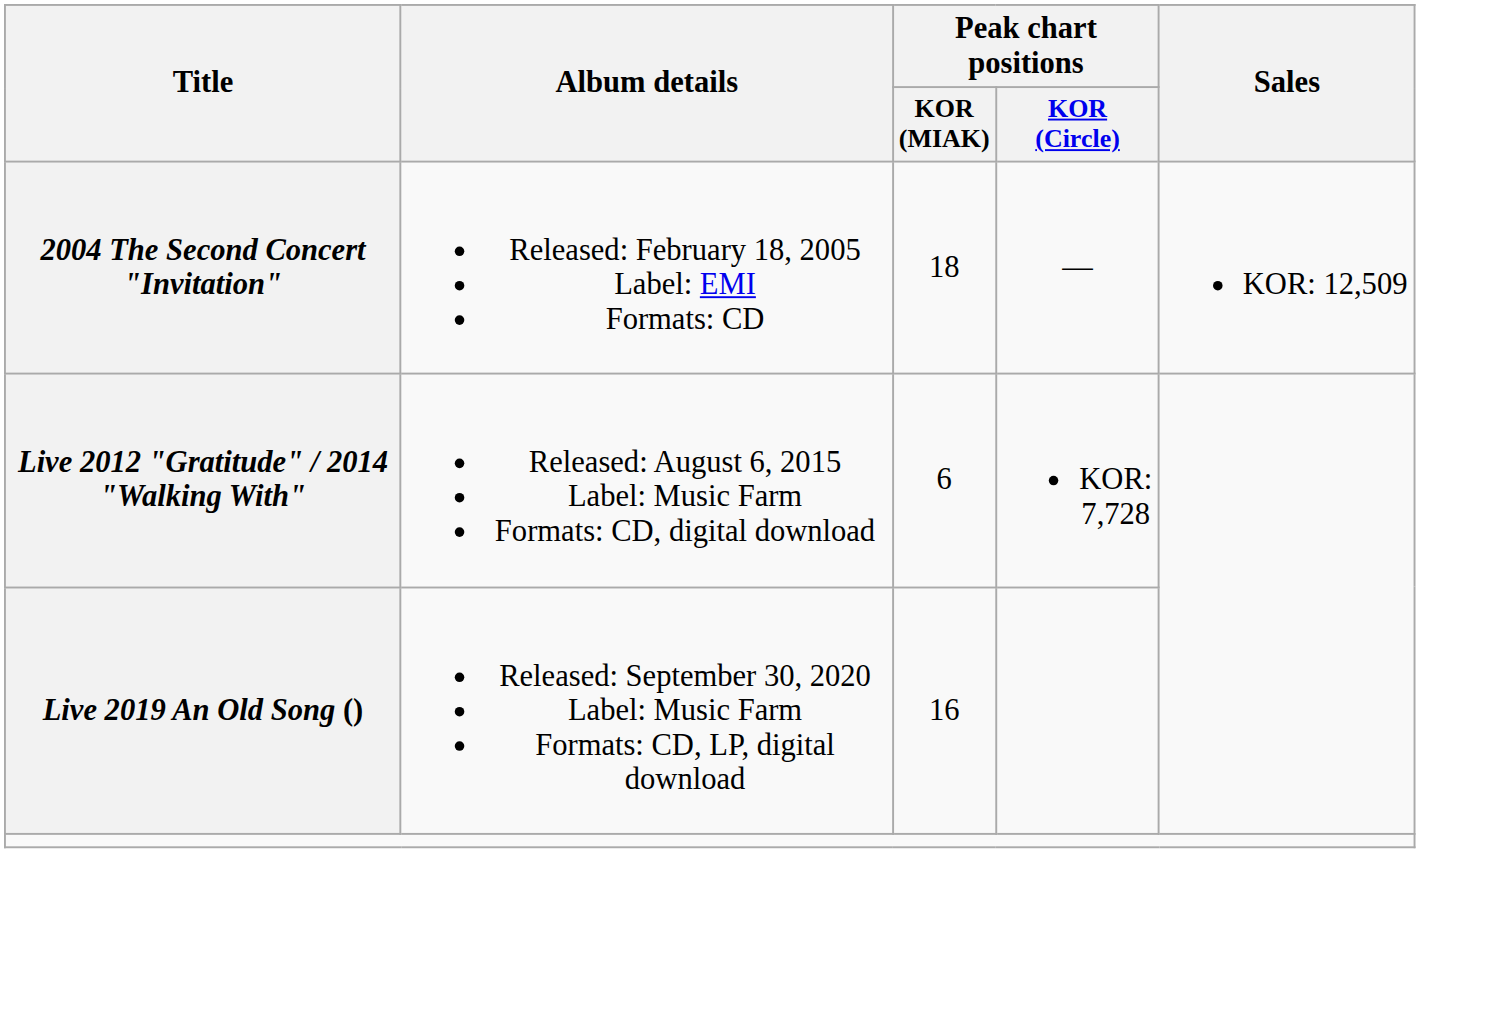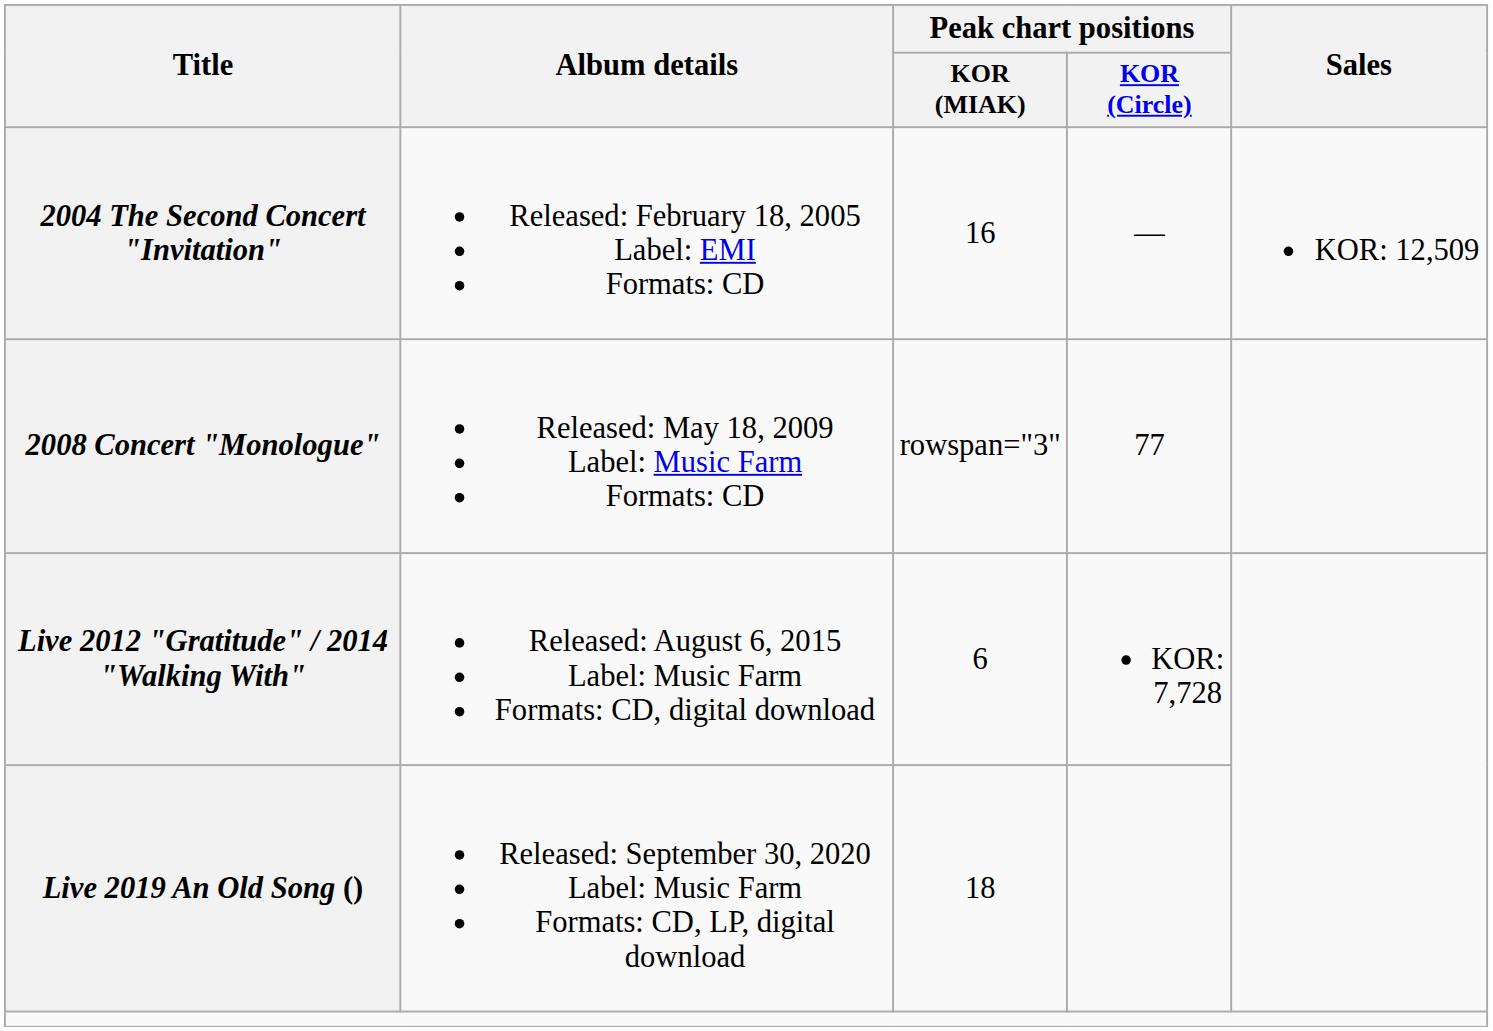(944, 267) 18 -> (980, 232) 16
+ row: (203, 445)
(944, 709) 16 -> (980, 888) 18
